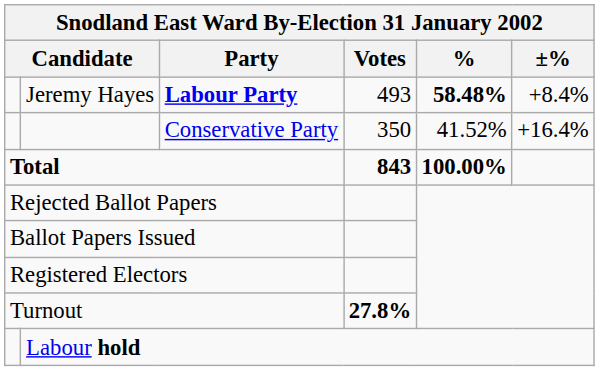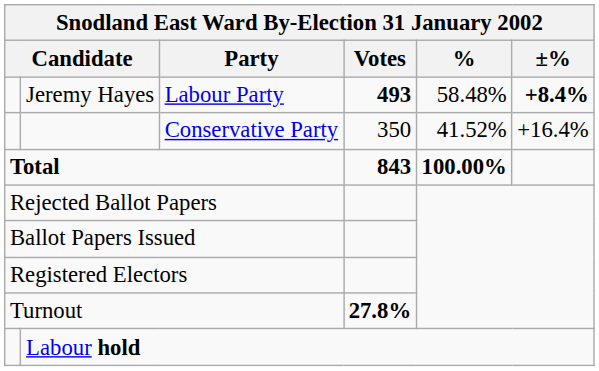(231, 94) bold -> (224, 94) normal
(394, 94) normal -> (394, 94) bold
(470, 94) bold -> (472, 94) normal
(559, 94) normal -> (557, 94) bold
